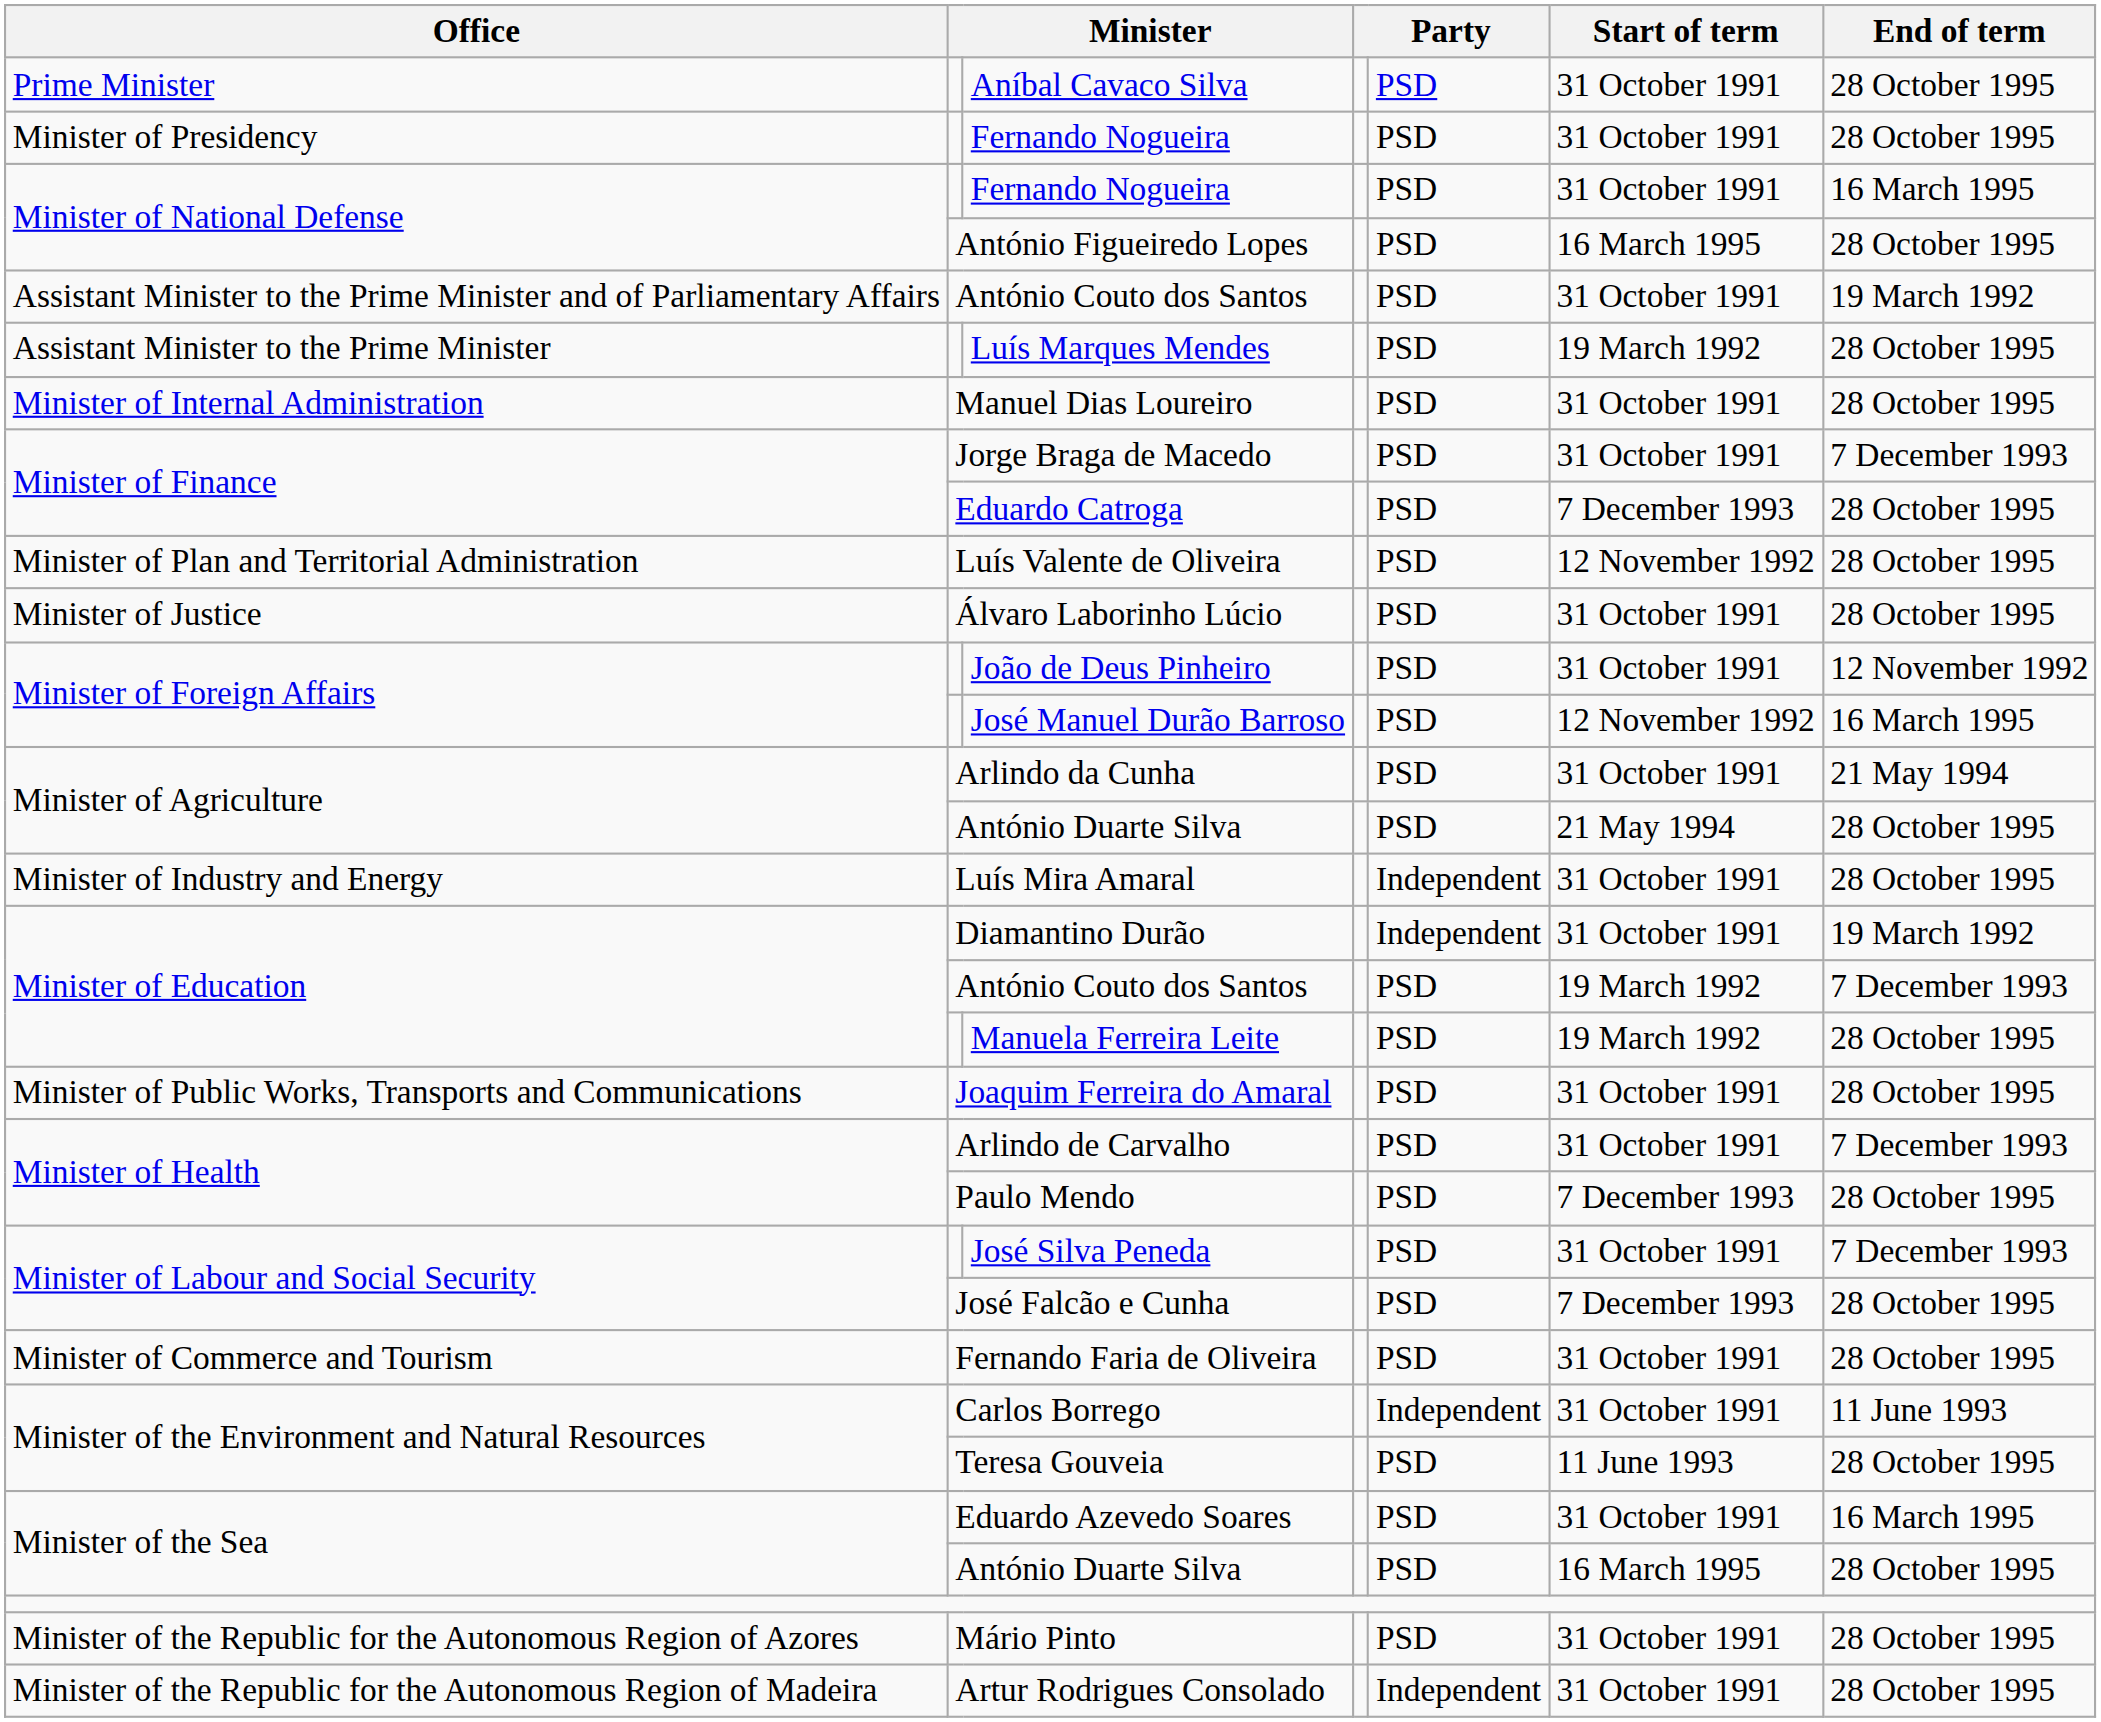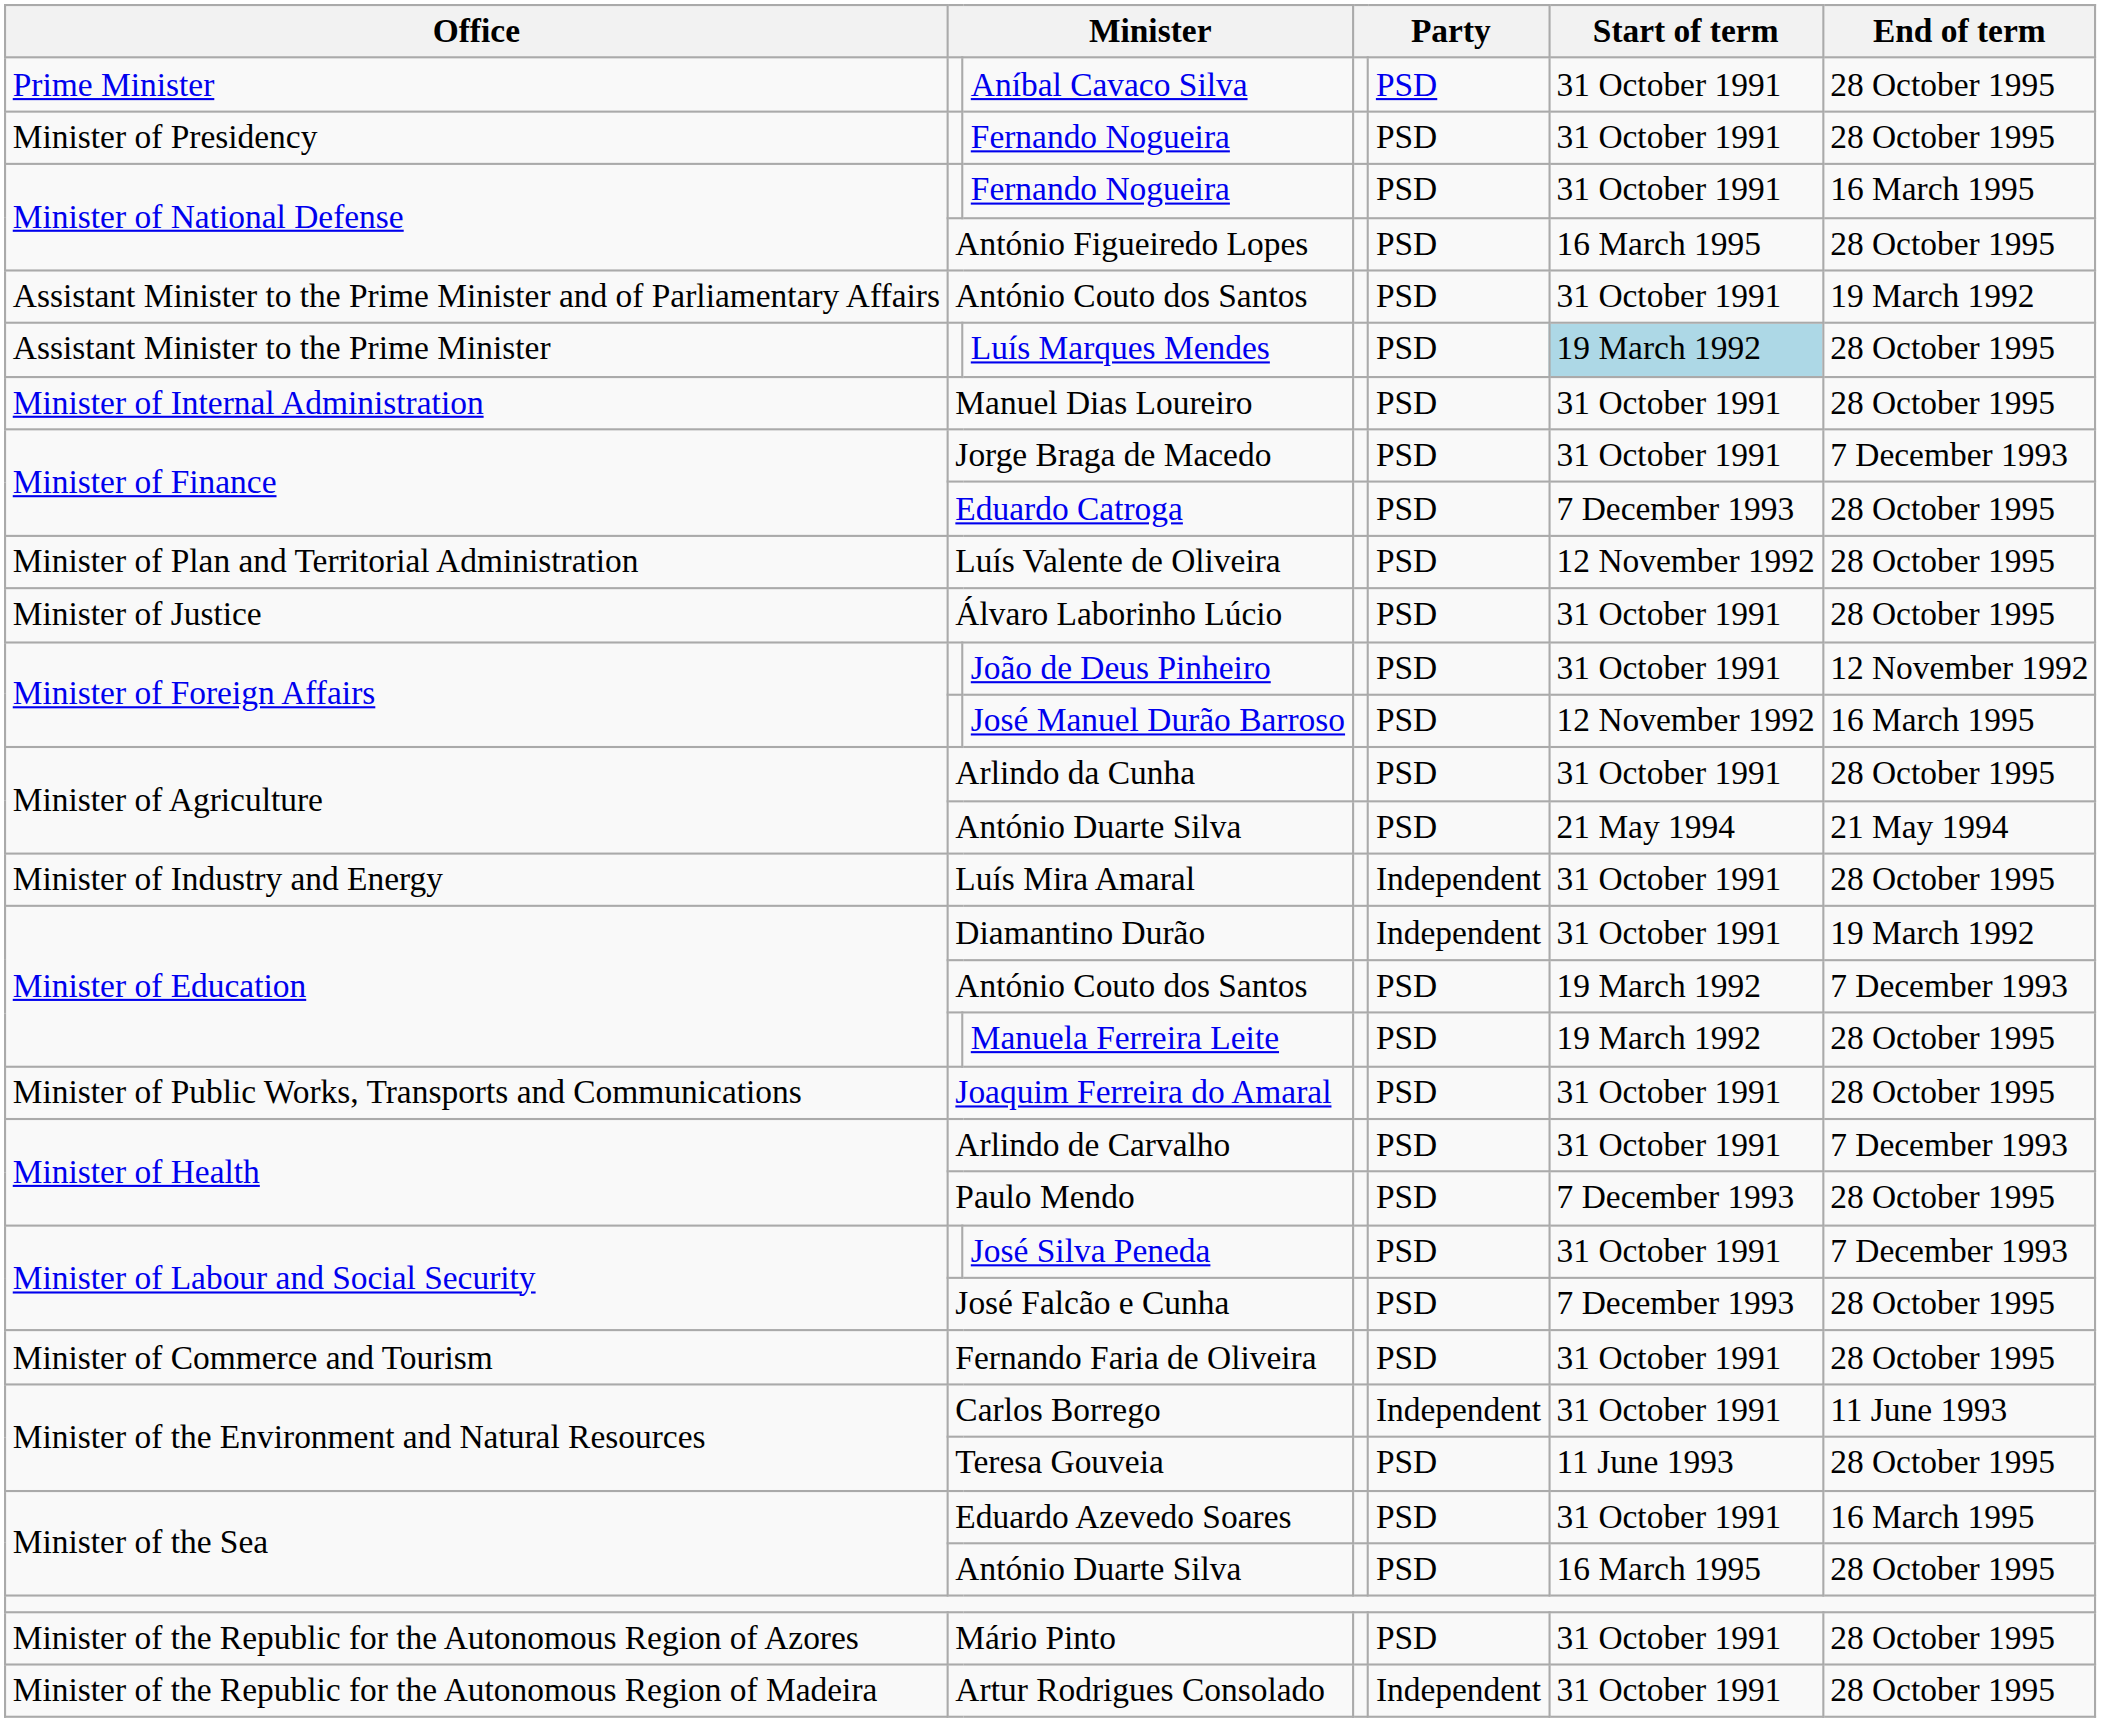(1659, 349) no background -> (1659, 349) lightblue background
(1919, 773) 21 May 1994 -> (1943, 773) 28 October 1995
(1943, 826) 28 October 1995 -> (1919, 826) 21 May 1994
